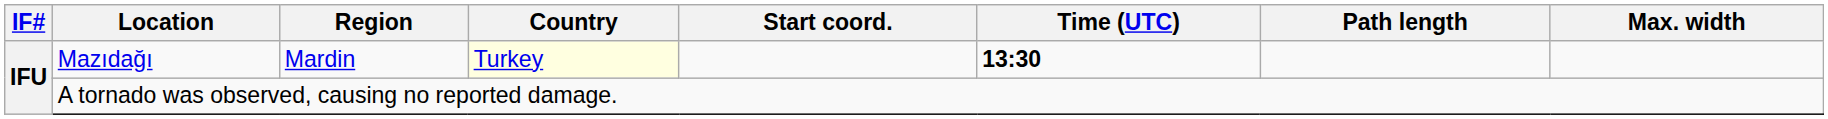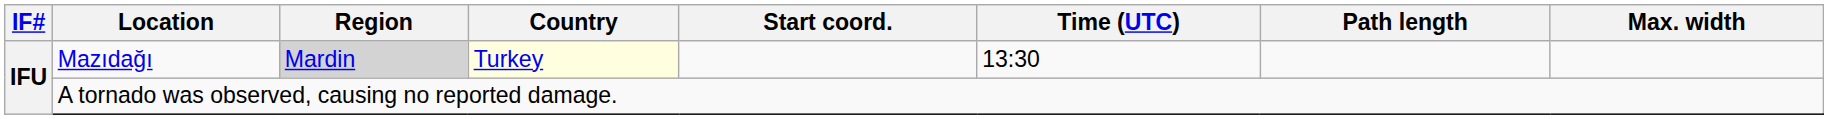(320, 59) no background -> (320, 59) lightgrey background
(1012, 59) bold -> (1011, 59) normal
